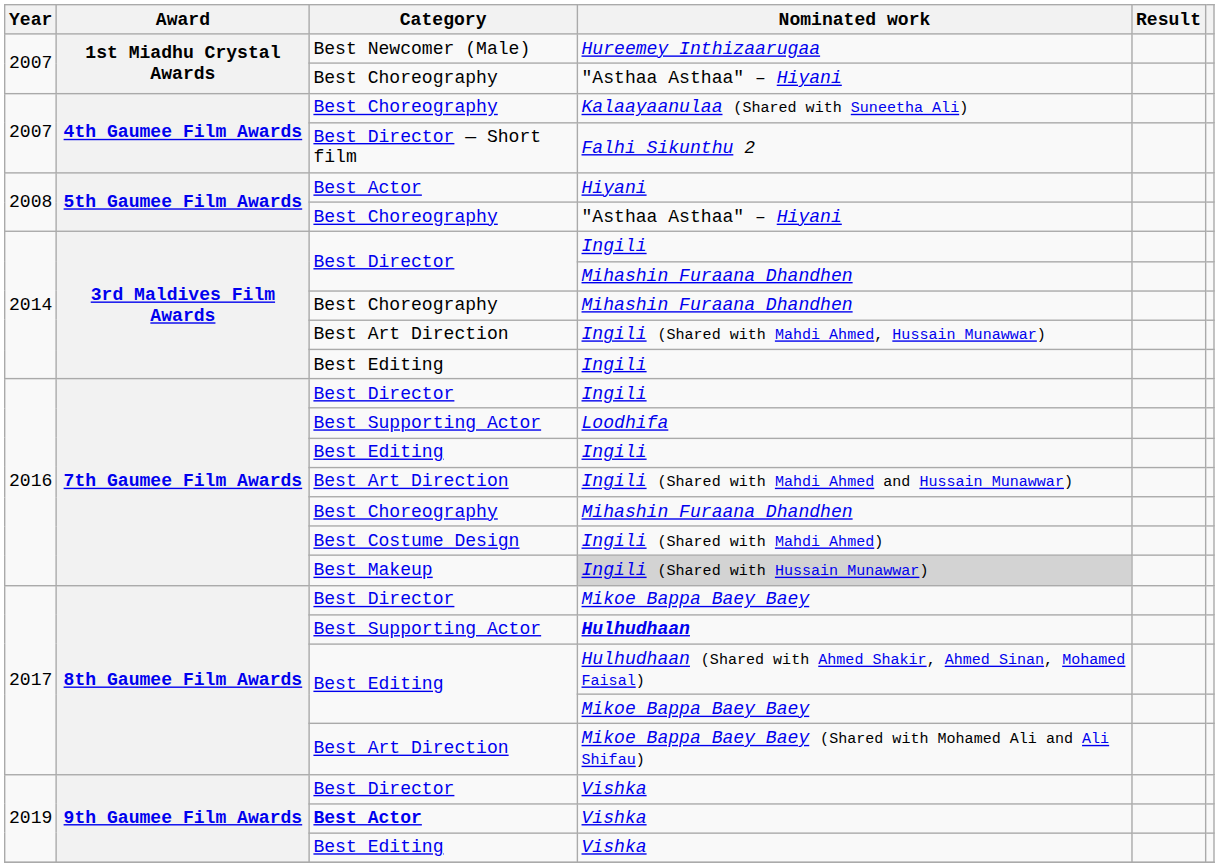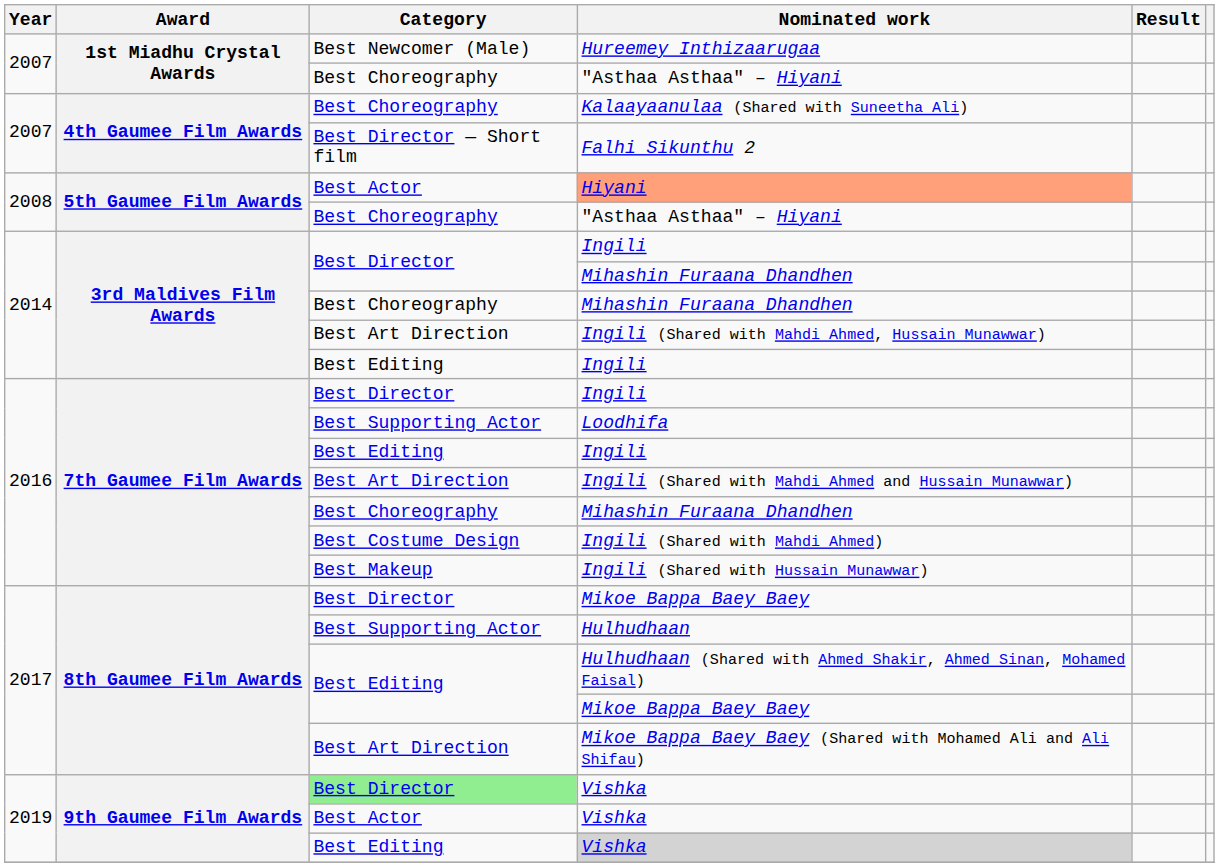(614, 188) no background -> (614, 188) lightsalmon background
(755, 570) lightgrey background -> (755, 570) no background
(636, 629) bold -> (636, 629) normal
(384, 789) no background -> (384, 789) lightgreen background
(368, 818) bold -> (368, 818) normal
(614, 848) no background -> (614, 848) lightgrey background
